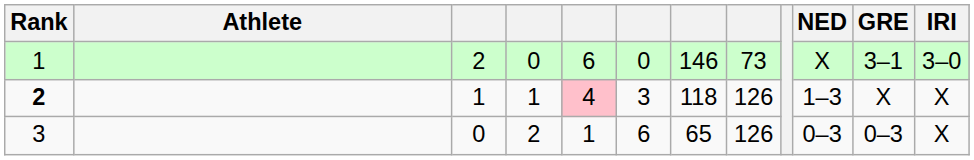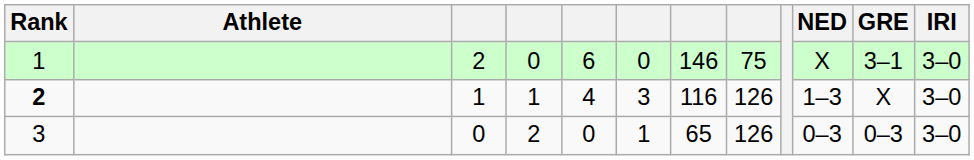(754, 60) 73 -> (754, 60) 75
(589, 97) pink background -> (589, 97) no background
(699, 97) 118 -> (699, 97) 116
(942, 97) X -> (942, 97) 3–0
(589, 135) 1 -> (589, 135) 0
(644, 135) 6 -> (644, 135) 1
(942, 135) X -> (942, 135) 3–0
